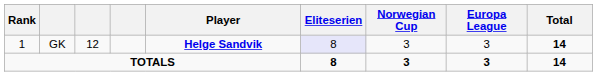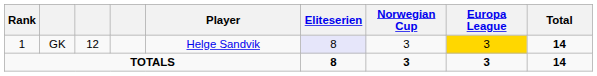(223, 44) bold -> (223, 44) normal
(487, 44) no background -> (487, 44) gold background
